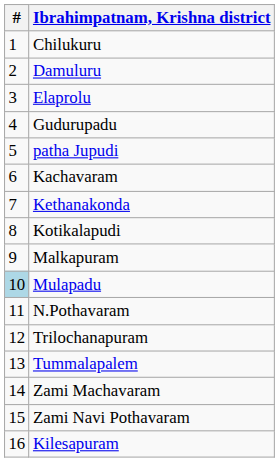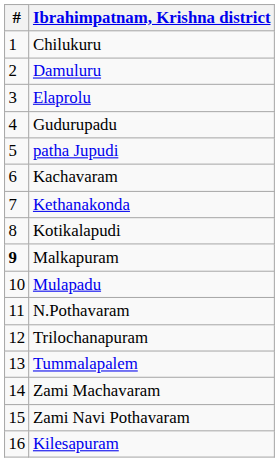(13, 257) normal -> (13, 257) bold
(17, 284) lightblue background -> (17, 284) no background
